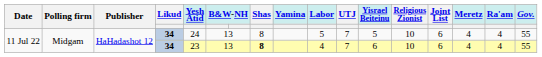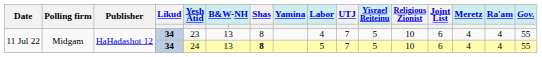(195, 35) 24 -> (195, 35) 23
(322, 35) 5 -> (322, 35) 4
(195, 47) 23 -> (195, 47) 24
(322, 47) 4 -> (322, 47) 5
(375, 47) 6 -> (375, 47) 5
